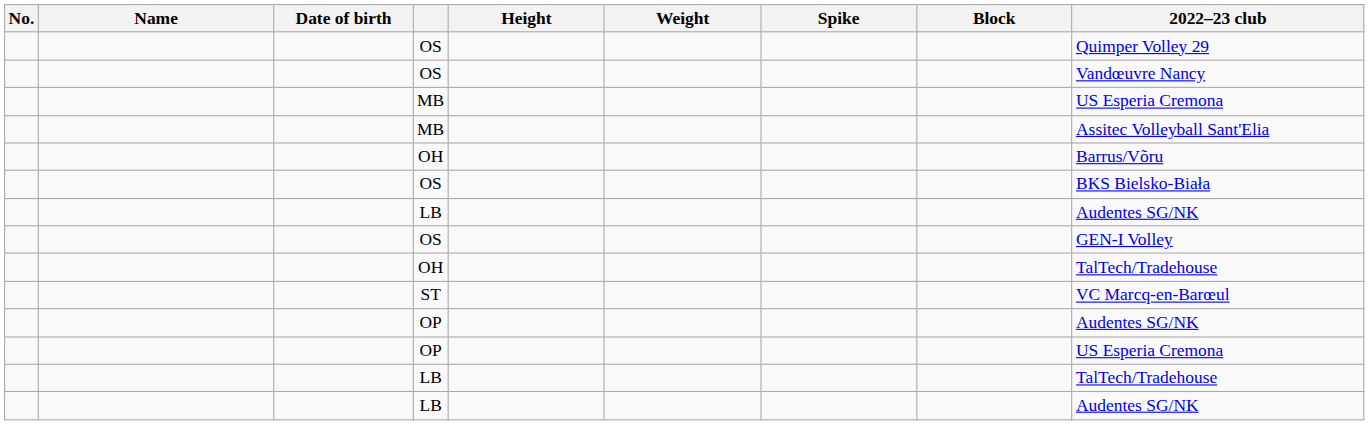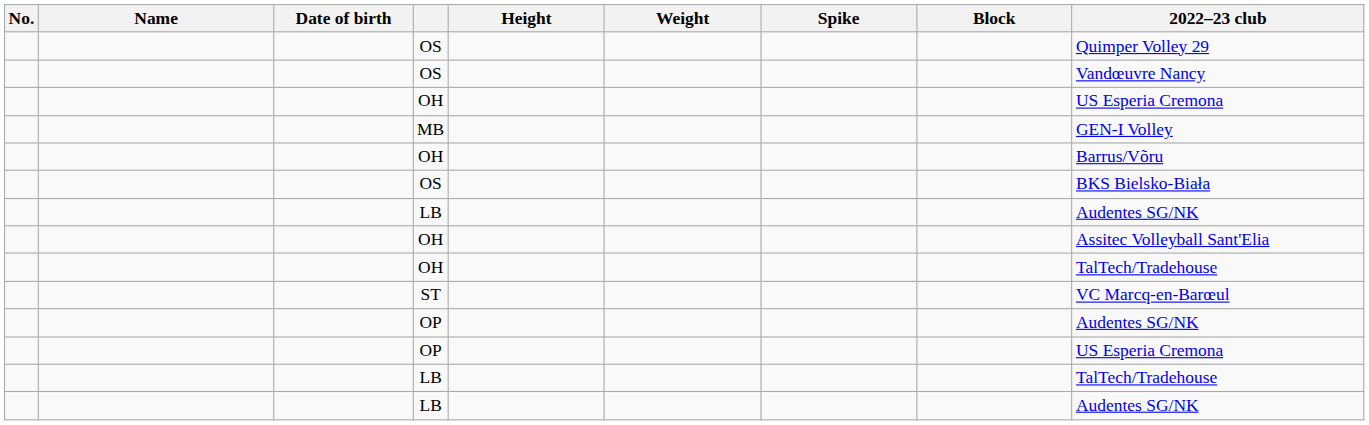(431, 101) MB -> (431, 101) OH
(1173, 128) Assitec Volleyball Sant'Elia -> (1124, 128) GEN-I Volley
(431, 239) OS -> (431, 239) OH
(1124, 239) GEN-I Volley -> (1173, 239) Assitec Volleyball Sant'Elia
